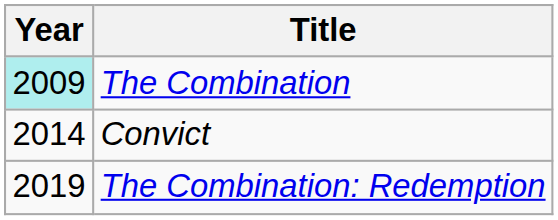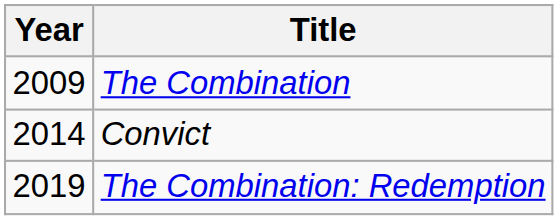(49, 82) paleturquoise background -> (49, 82) no background
